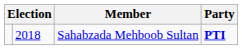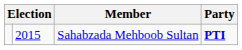(28, 34) 2018 -> (28, 34) 2015
